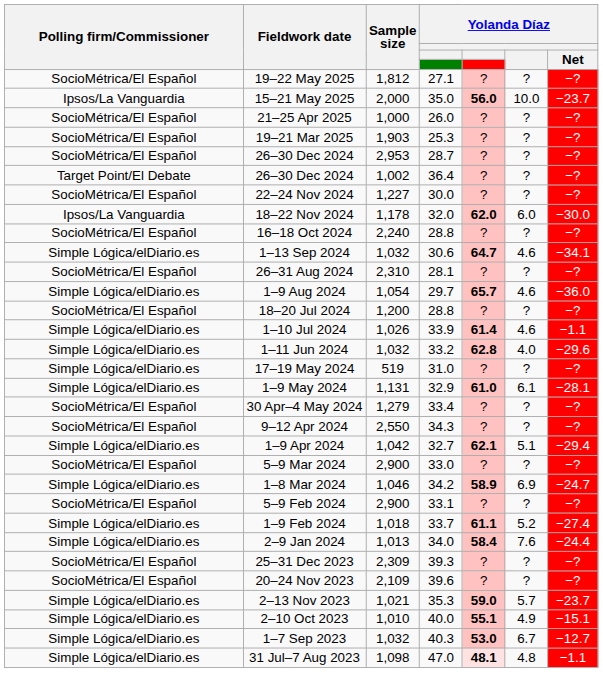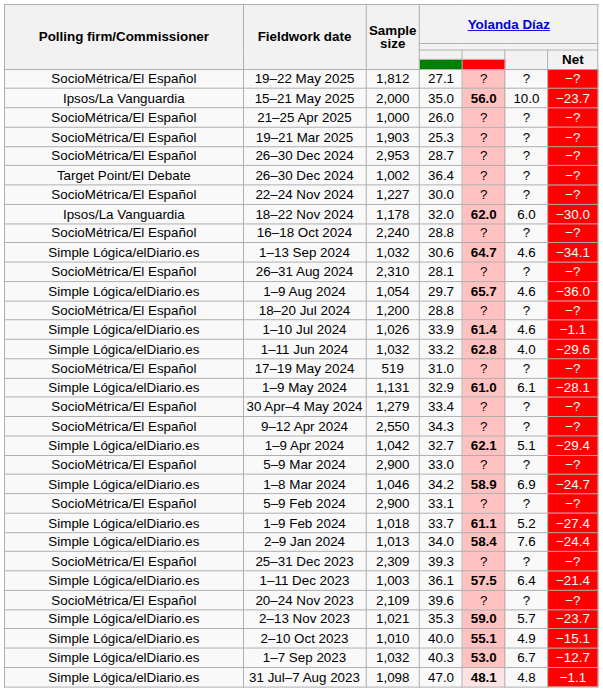(124, 369) Simple Lógica/elDiario.es -> (124, 369) SocioMétrica/El Español
+ row: (304, 581)
